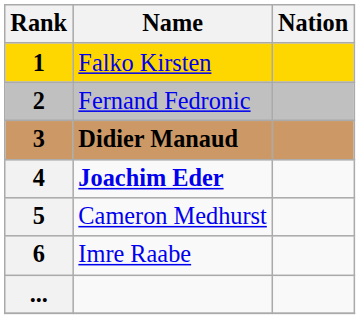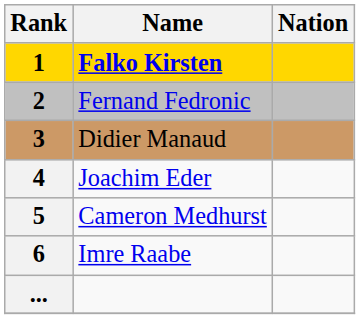(145, 62) normal -> (150, 62) bold
(158, 139) bold -> (152, 139) normal
(151, 178) bold -> (145, 178) normal
